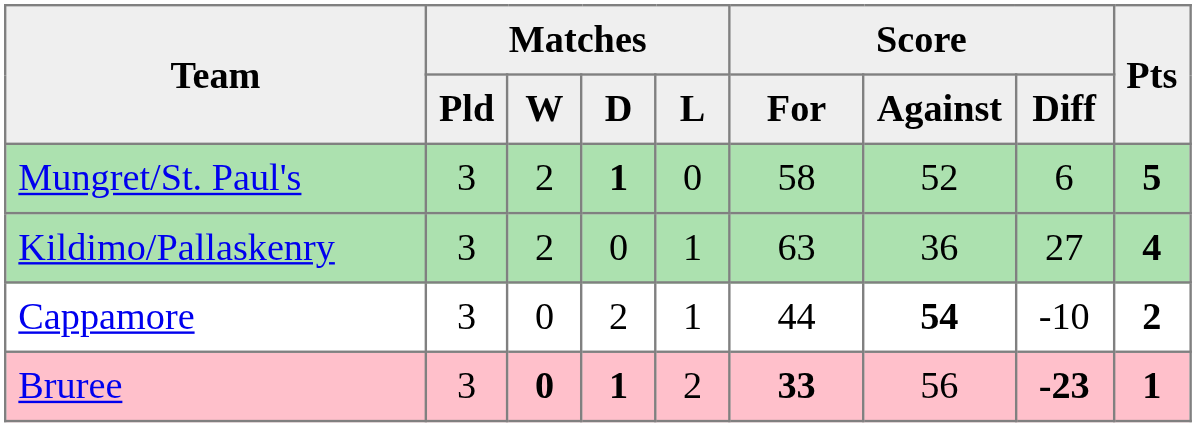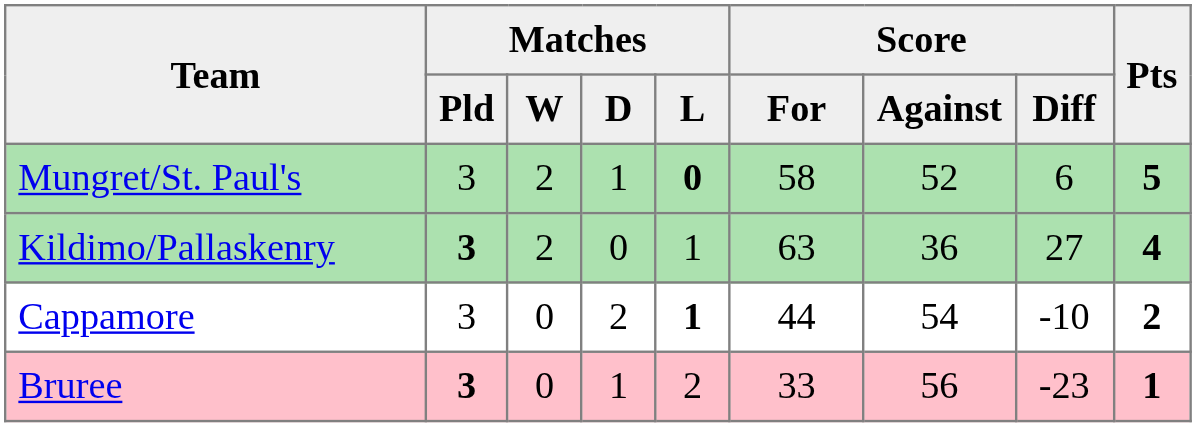(619, 177) bold -> (619, 177) normal
(693, 177) normal -> (693, 177) bold
(467, 247) normal -> (467, 247) bold
(693, 316) normal -> (693, 316) bold
(939, 316) bold -> (939, 316) normal
(467, 385) normal -> (467, 385) bold
(544, 385) bold -> (544, 385) normal
(619, 385) bold -> (619, 385) normal
(797, 385) bold -> (797, 385) normal
(1064, 385) bold -> (1064, 385) normal
